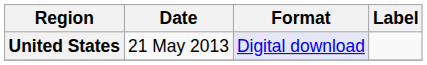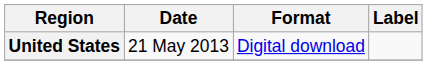(301, 45) lavender background -> (301, 45) no background
